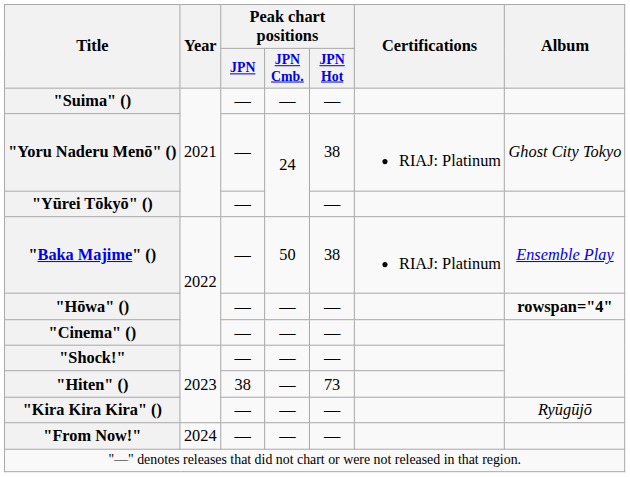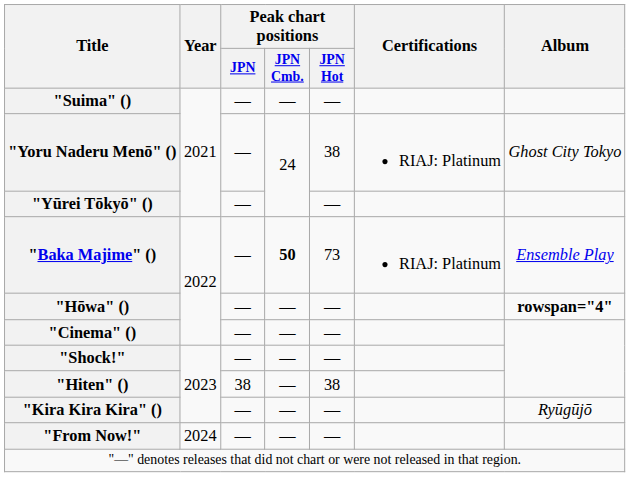(287, 255) normal -> (287, 255) bold
(332, 255) 38 -> (332, 255) 73
(332, 384) 73 -> (332, 384) 38
